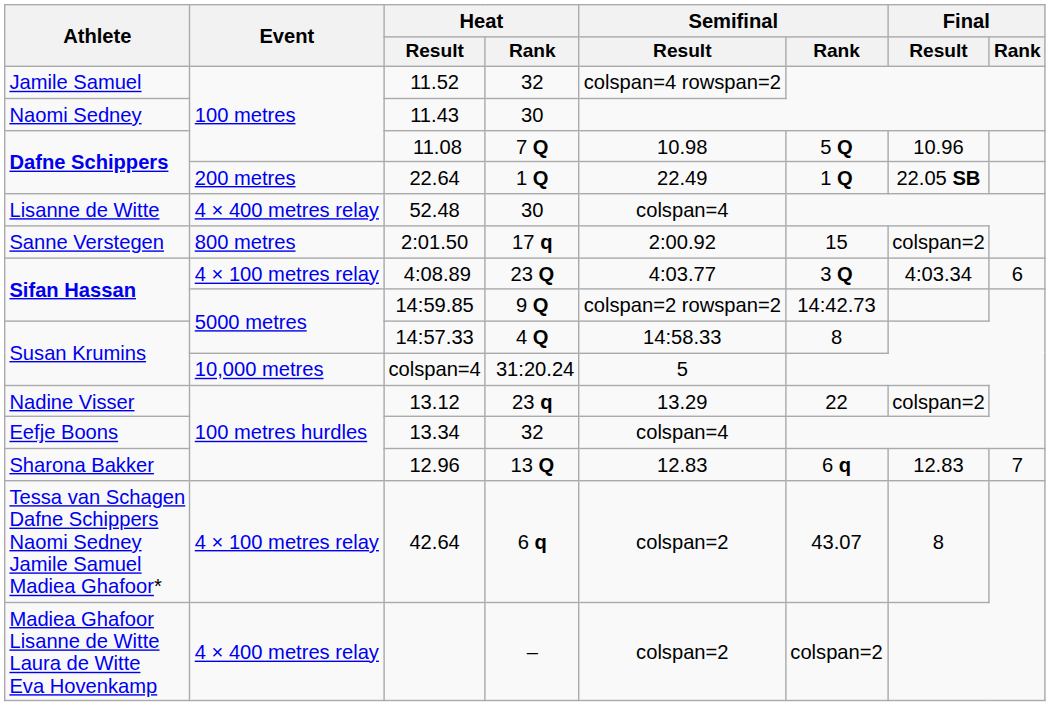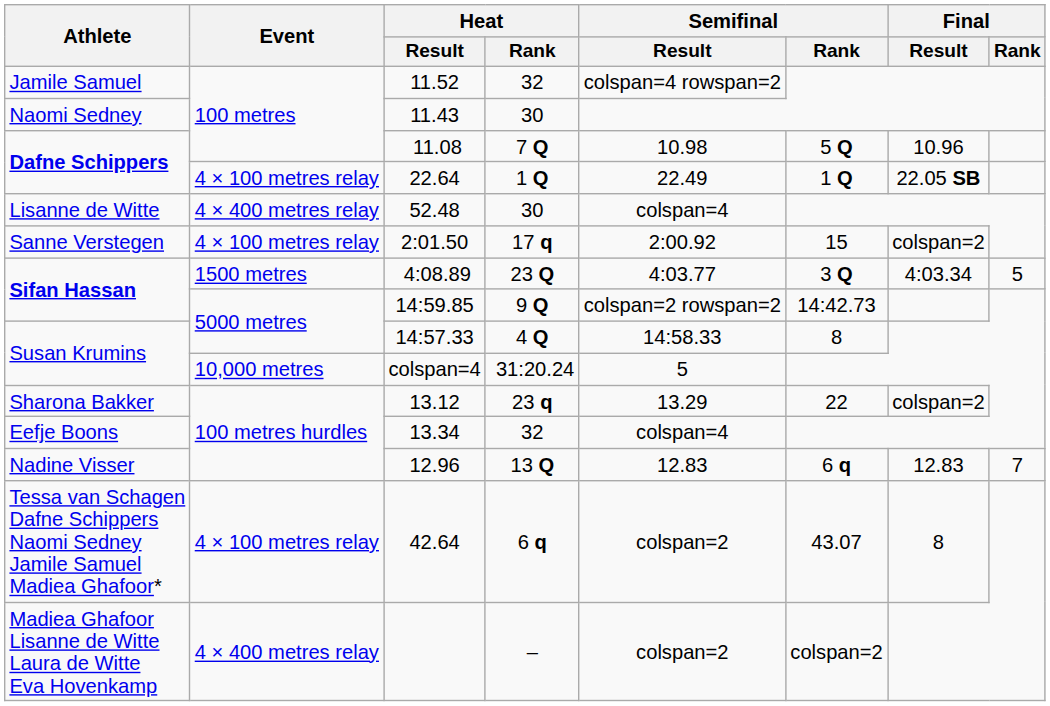(245, 178) 200 metres -> (287, 178) 4 × 100 metres relay
(245, 242) 800 metres -> (287, 242) 4 × 100 metres relay
(287, 274) 4 × 100 metres relay -> (251, 274) 1500 metres
(1017, 274) 6 -> (1017, 274) 5
(72, 401) Nadine Visser -> (82, 401) Sharona Bakker
(82, 465) Sharona Bakker -> (72, 465) Nadine Visser
